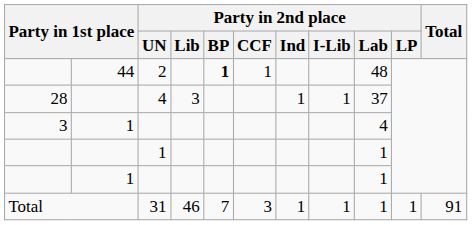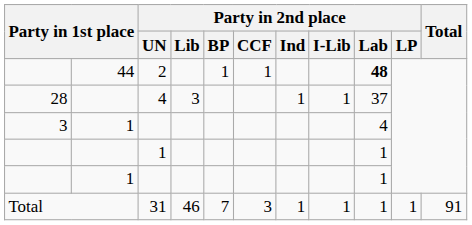(225, 71) bold -> (225, 71) normal
(379, 71) normal -> (379, 71) bold
